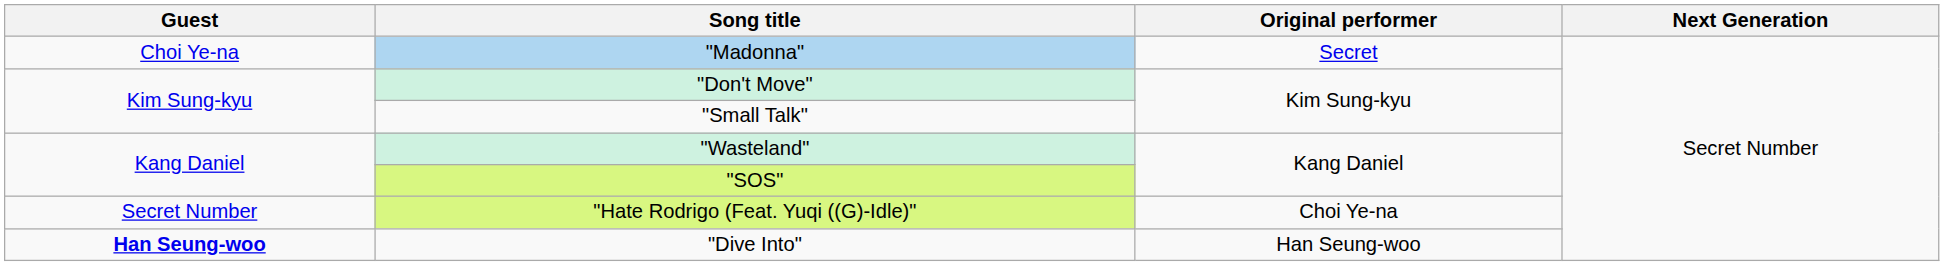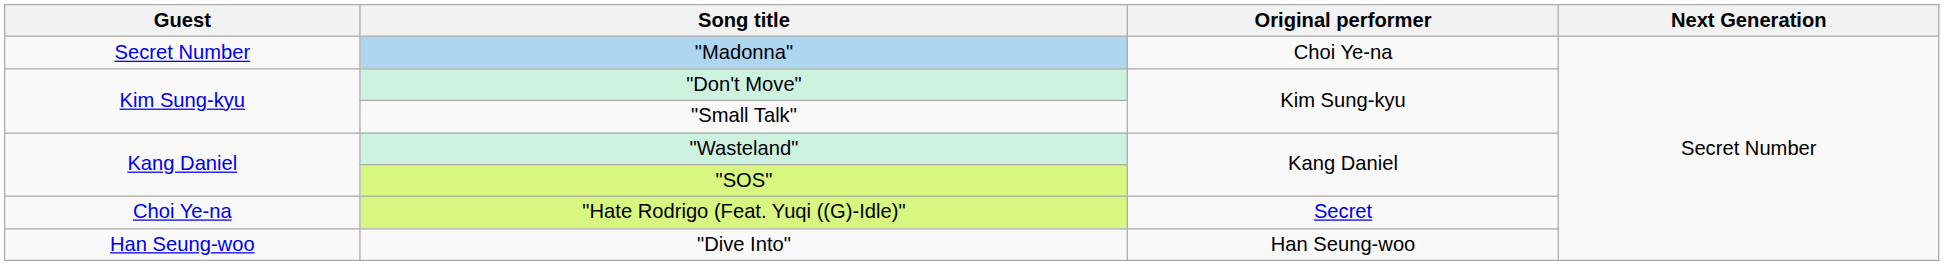(190, 52) Choi Ye-na -> (182, 52) Secret Number
(1348, 52) Secret -> (1343, 52) Choi Ye-na
(190, 212) Secret Number -> (182, 212) Choi Ye-na
(1348, 212) Choi Ye-na -> (1343, 212) Secret
(190, 244) bold -> (182, 244) normal
